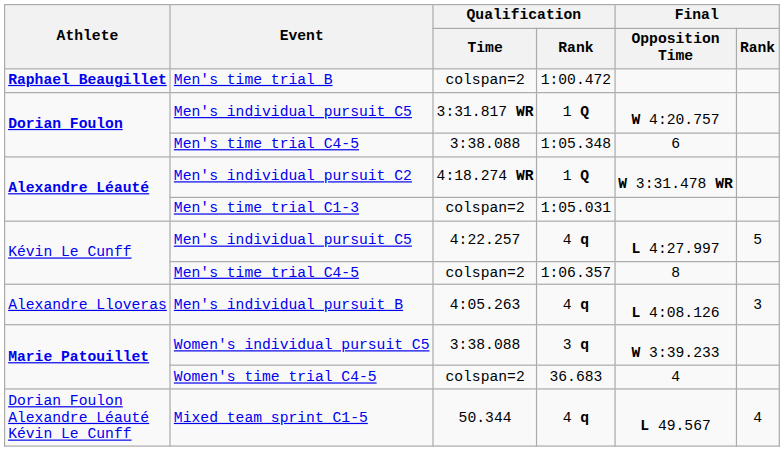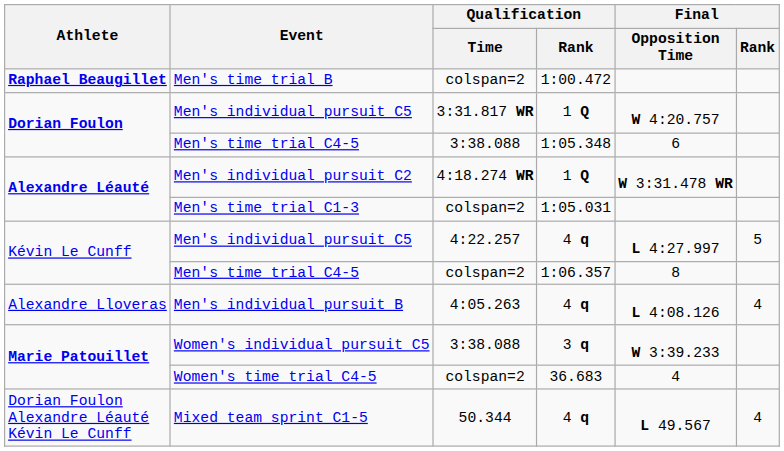(758, 305) 3 -> (758, 305) 4
